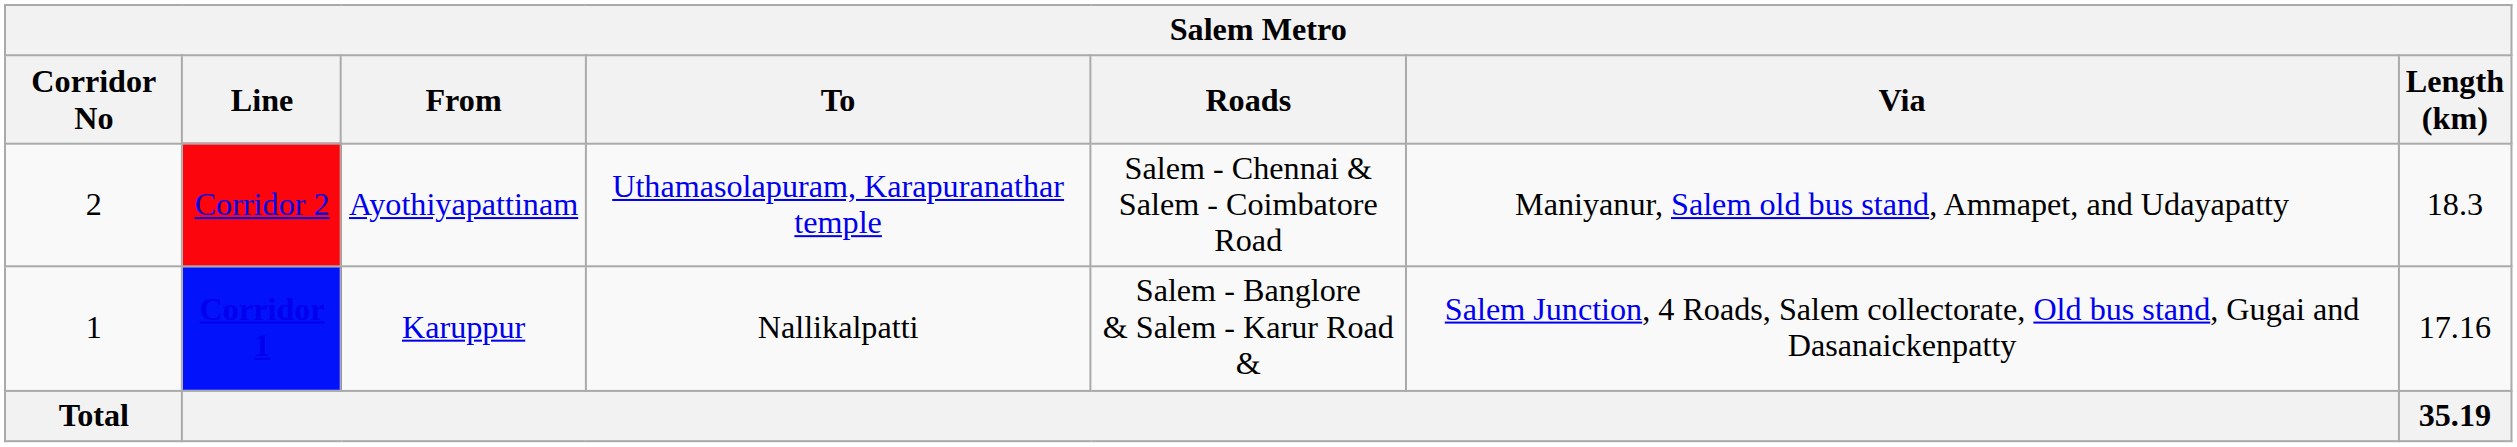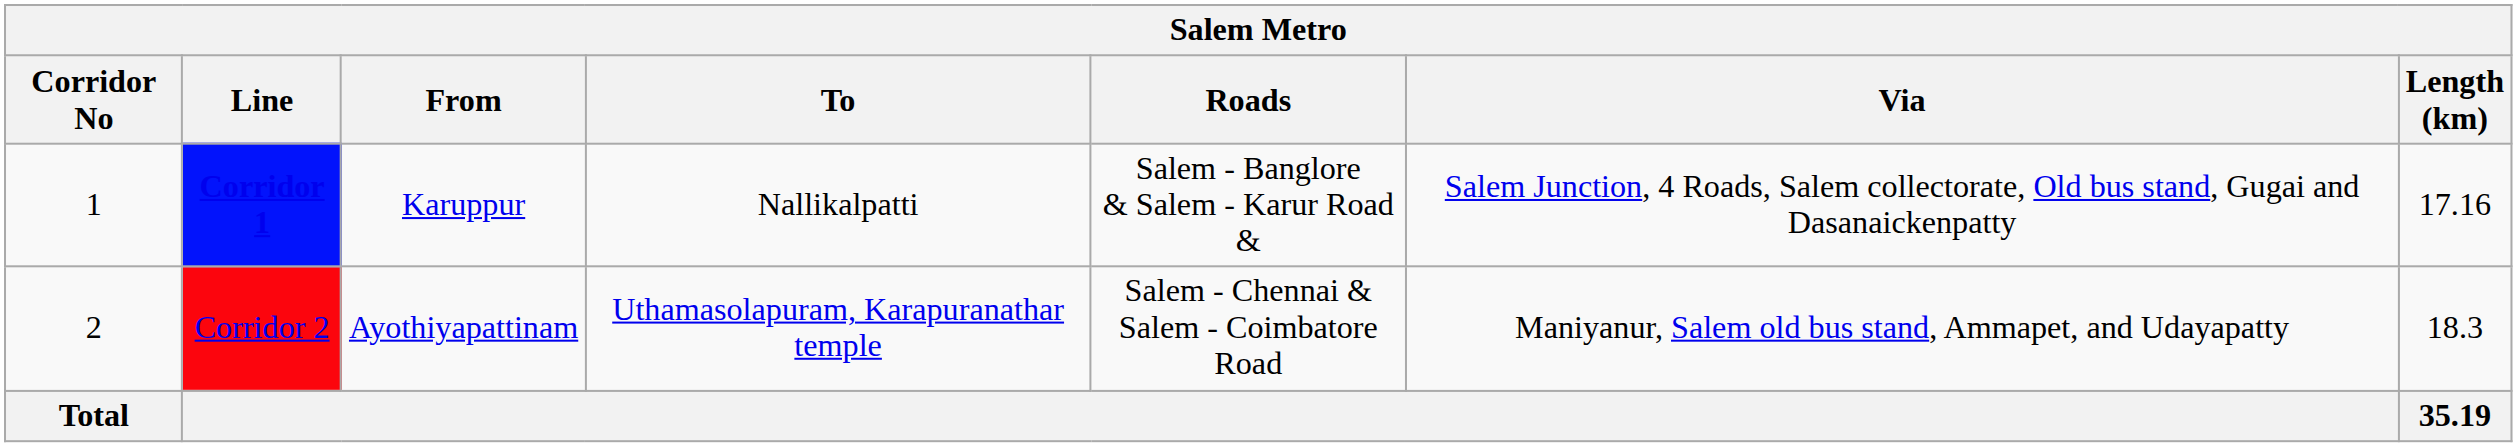rows swapped: (262, 327) <-> (262, 204)
